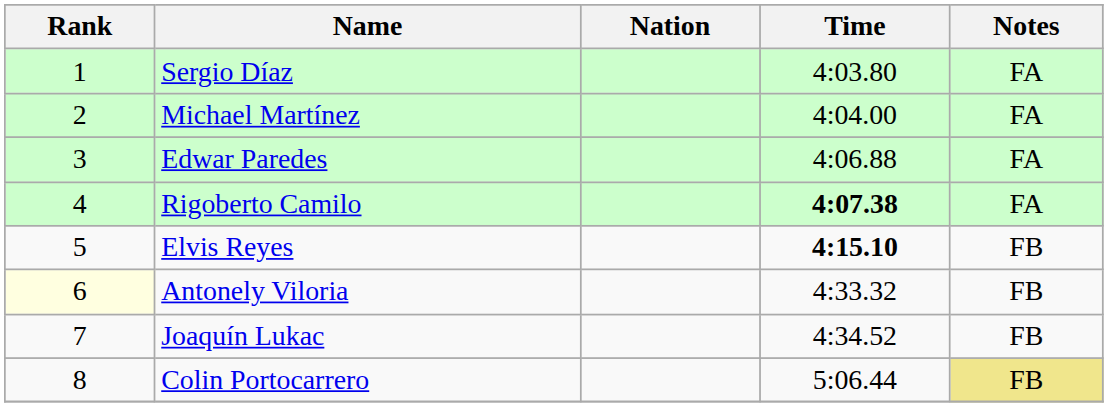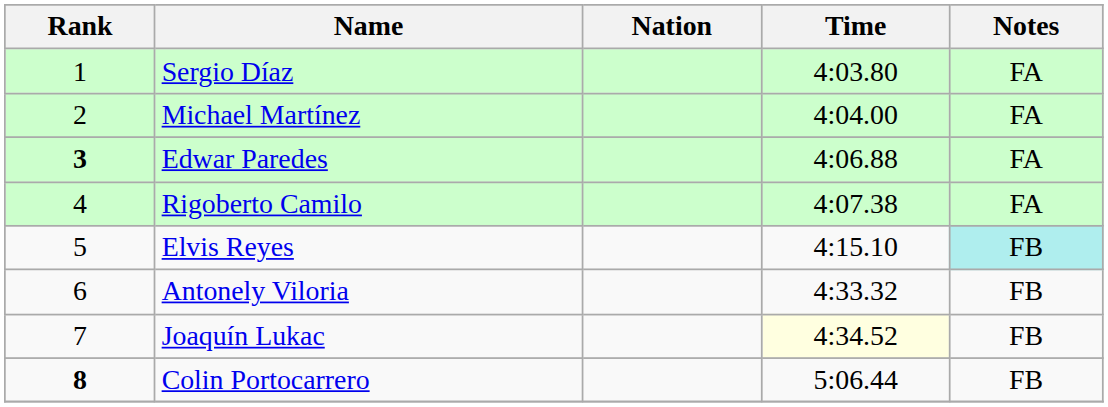(80, 159) normal -> (80, 159) bold
(855, 203) bold -> (856, 203) normal
(855, 247) bold -> (856, 247) normal
(1026, 247) no background -> (1026, 247) paleturquoise background
(80, 291) lightyellow background -> (80, 291) no background
(855, 335) no background -> (856, 335) lightyellow background
(80, 379) normal -> (80, 379) bold
(1026, 379) khaki background -> (1026, 379) no background
